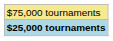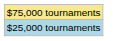(56, 27) bold -> (54, 27) normal
